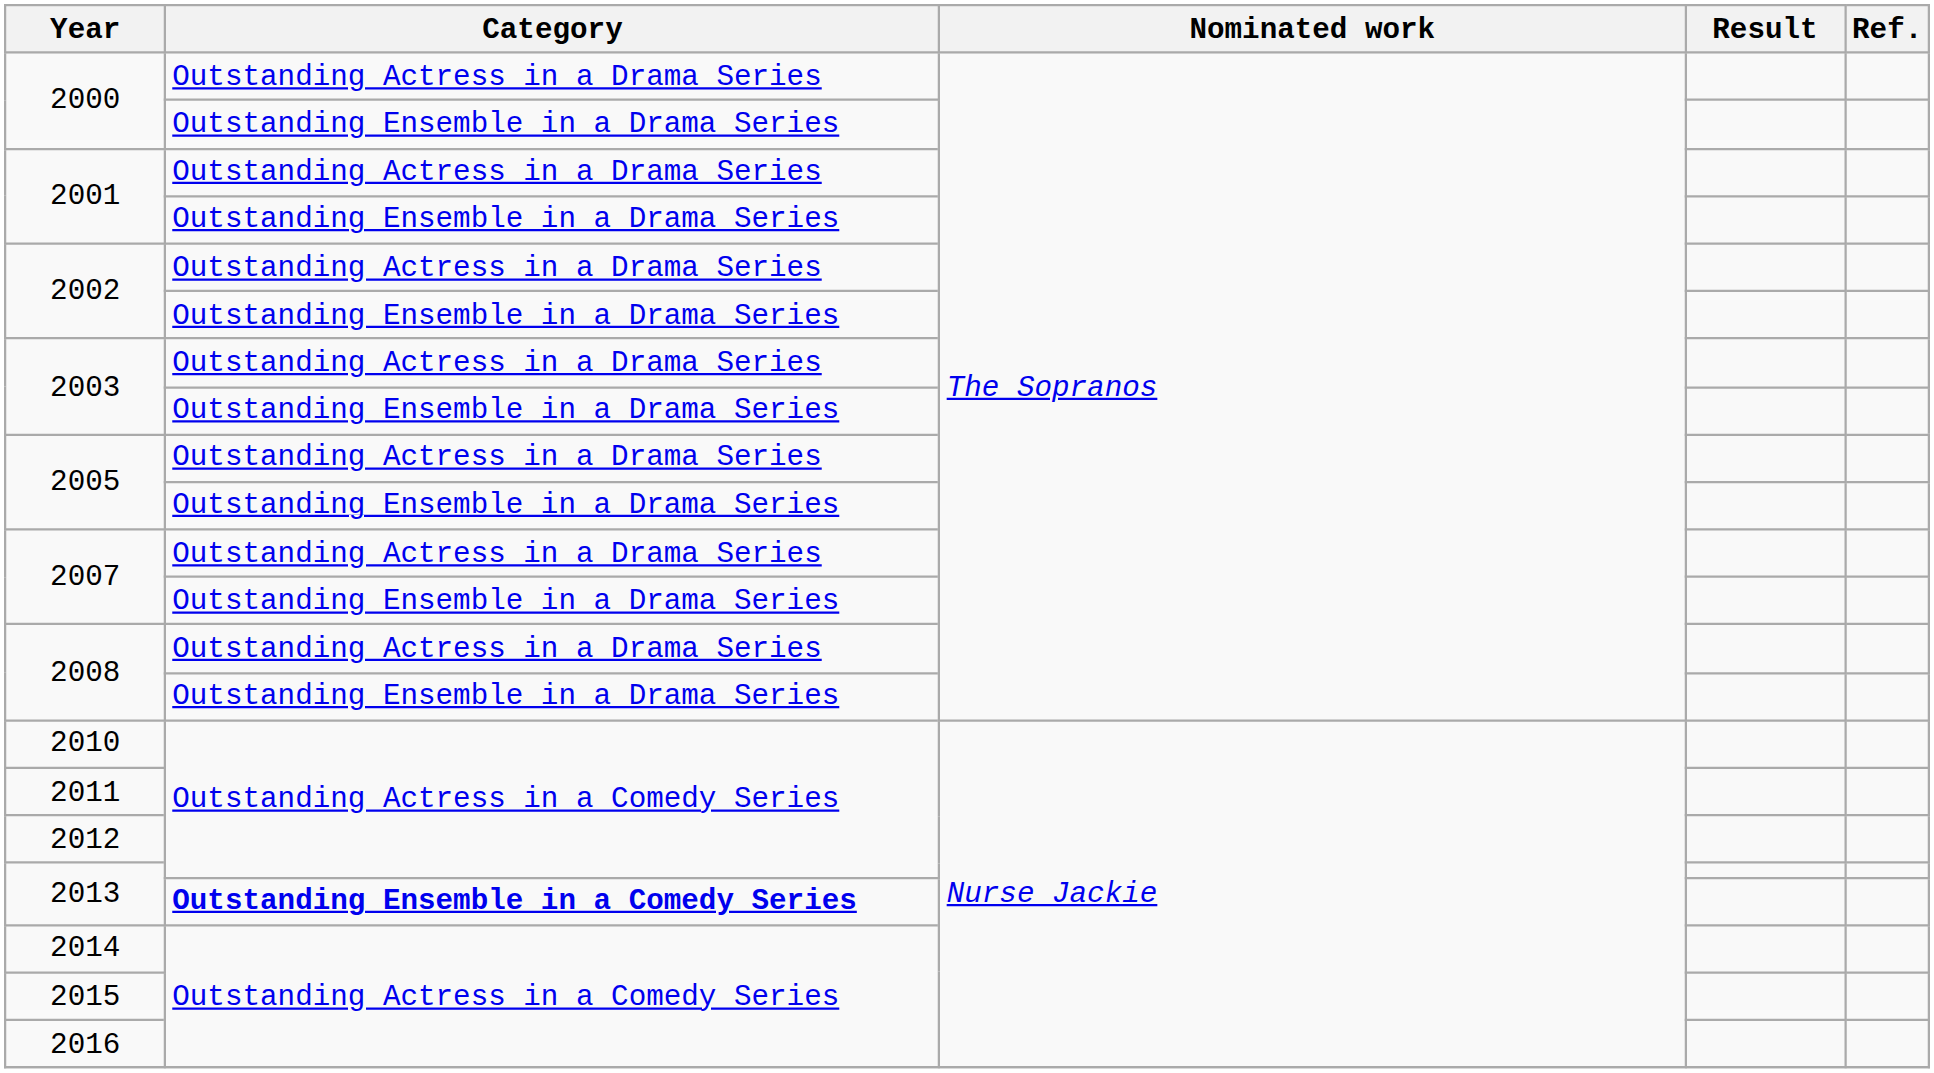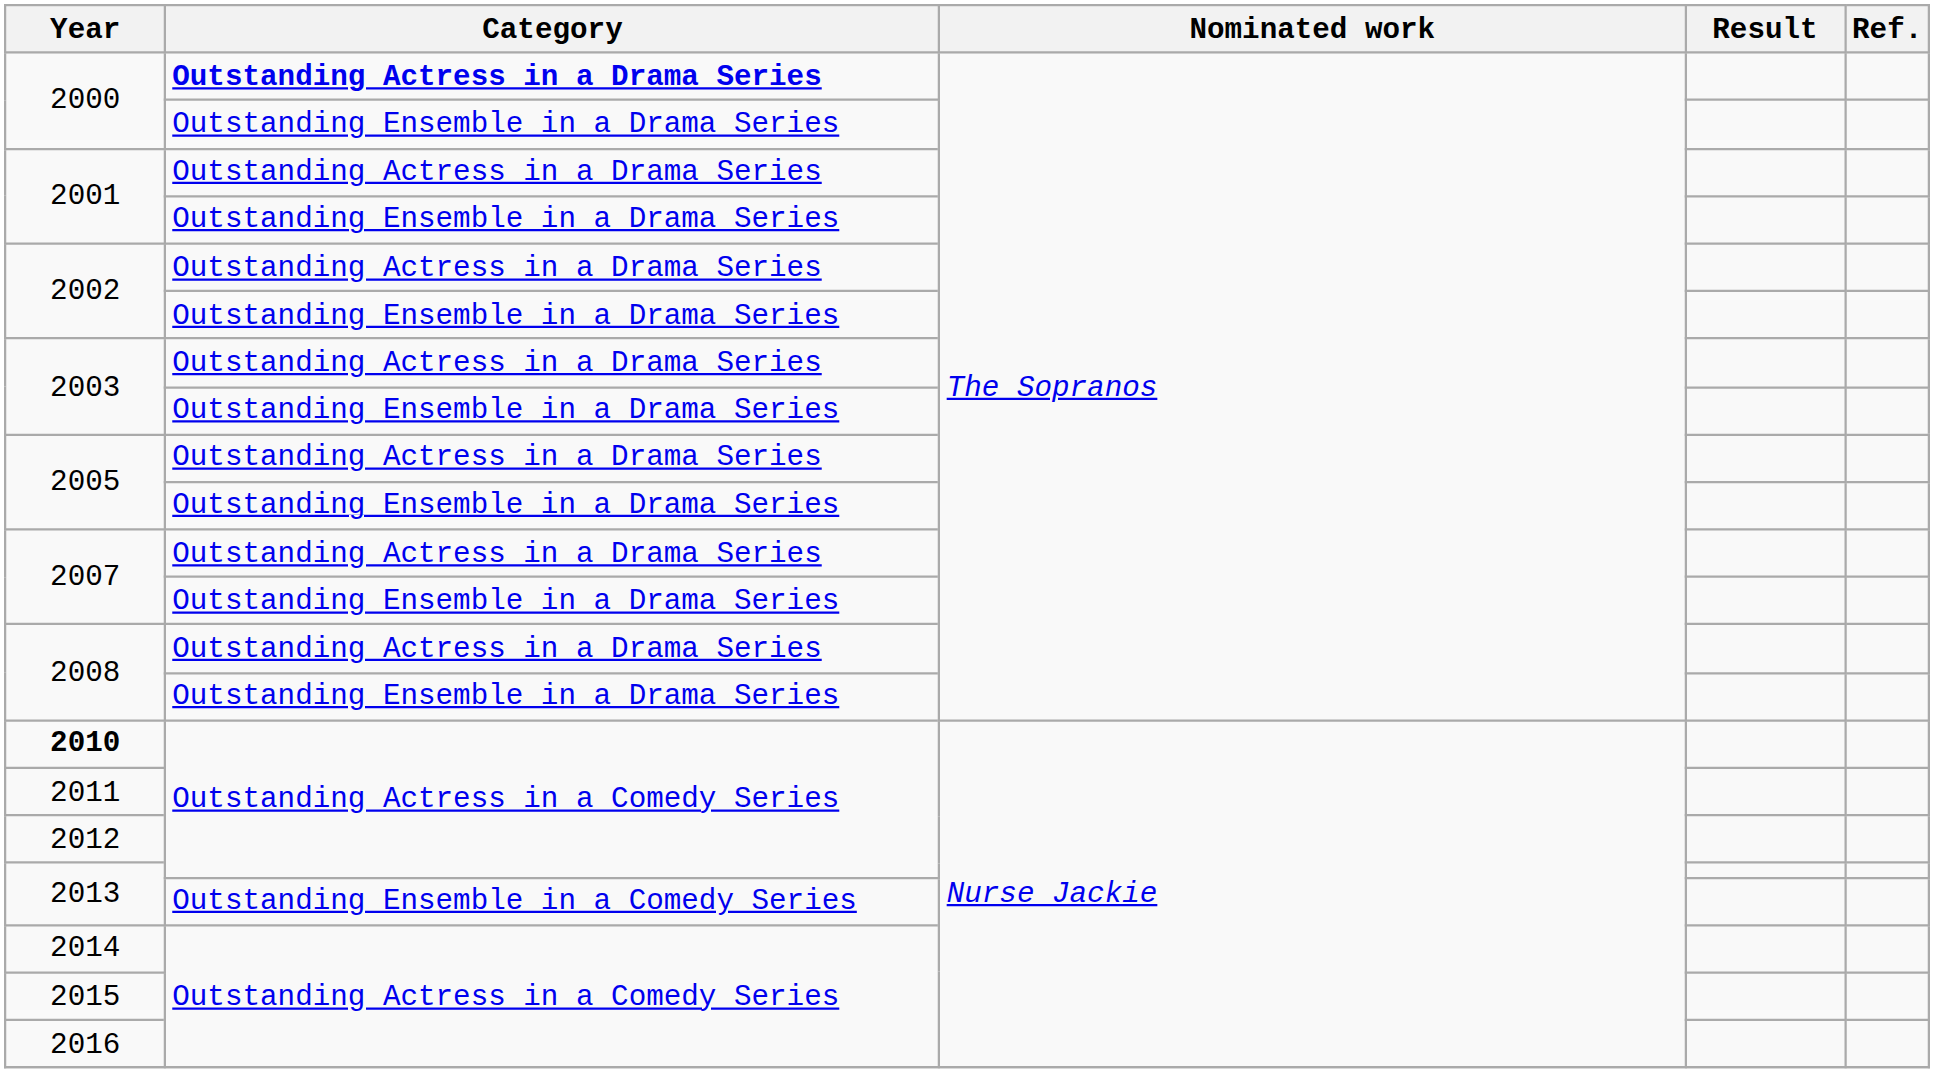(497, 77) normal -> (497, 77) bold
(85, 744) normal -> (85, 744) bold
(515, 901) bold -> (515, 901) normal
